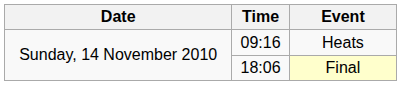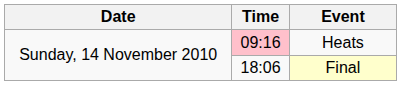(261, 42) no background -> (261, 42) pink background
